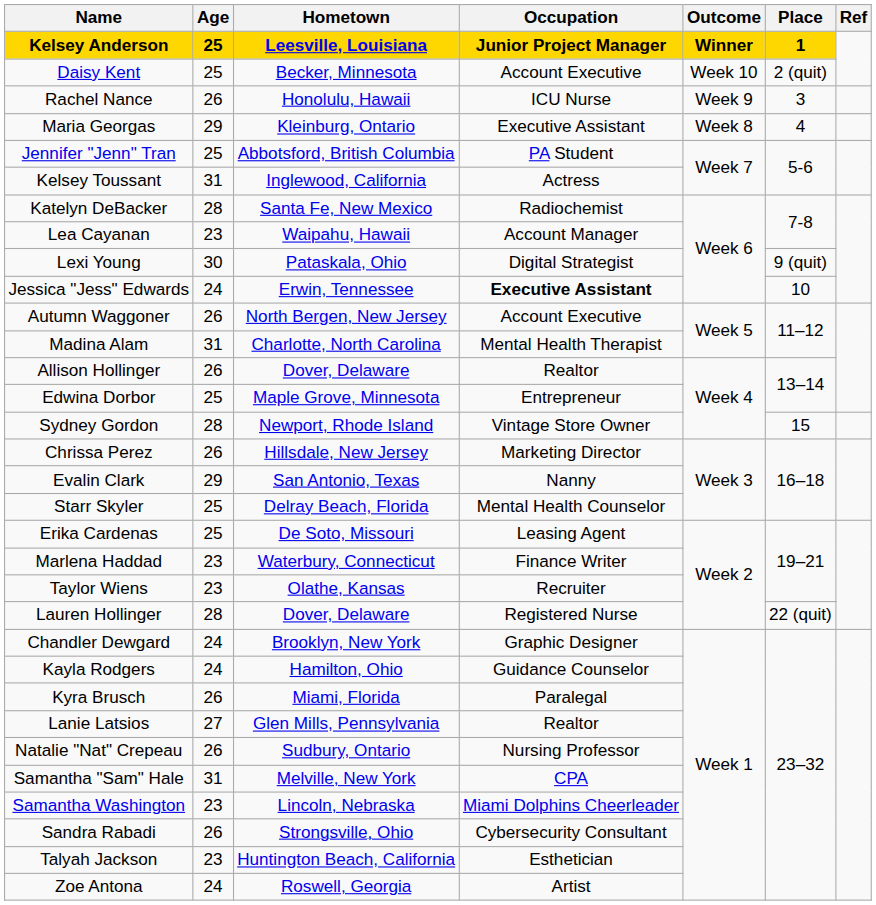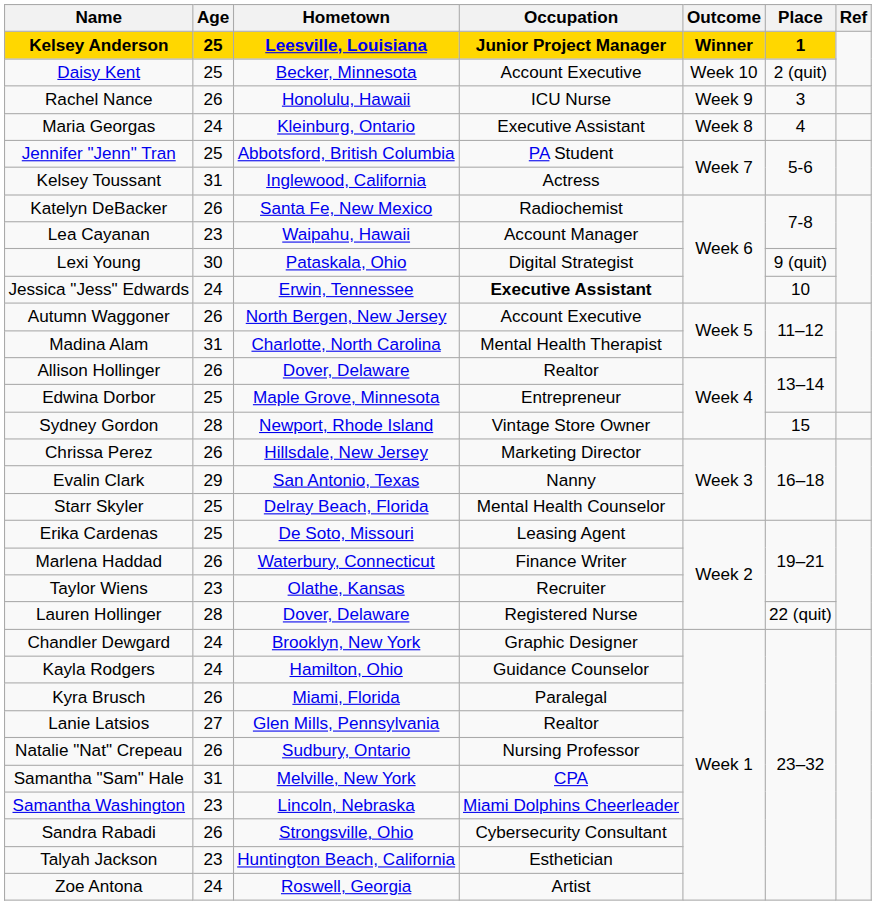(213, 126) 29 -> (213, 126) 24
(213, 208) 28 -> (213, 208) 26
(213, 561) 23 -> (213, 561) 26
